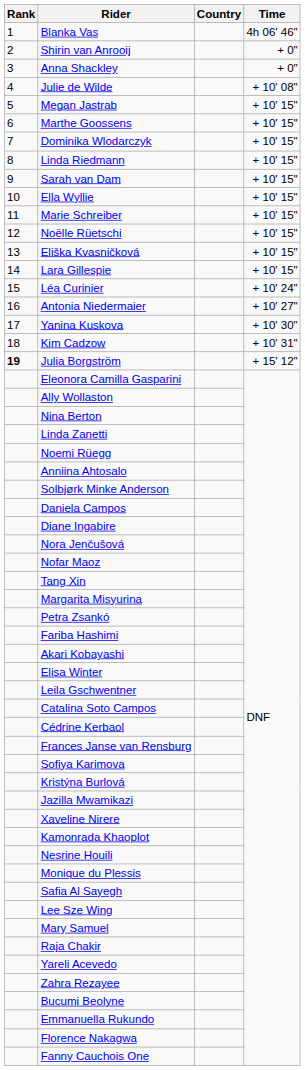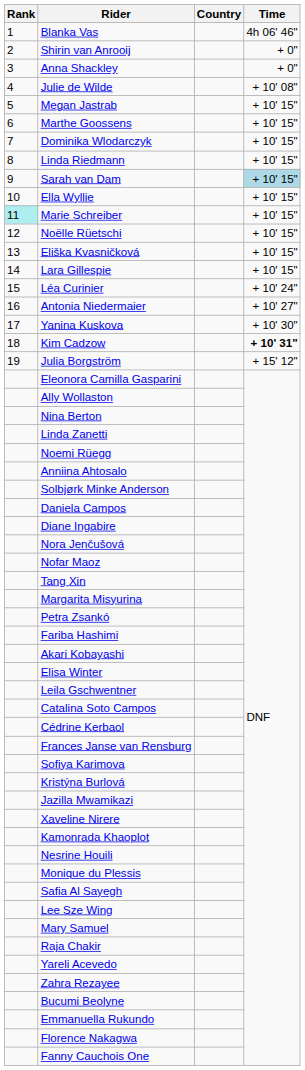(275, 178) no background -> (275, 178) lightblue background
(13, 215) no background -> (13, 215) paleturquoise background
(275, 343) normal -> (274, 343) bold
(13, 361) bold -> (13, 361) normal
